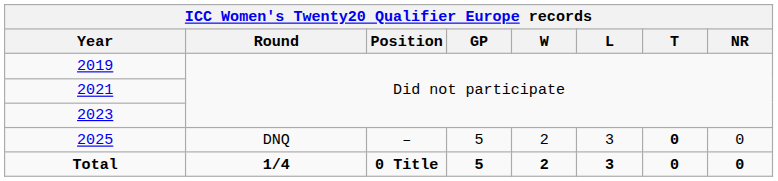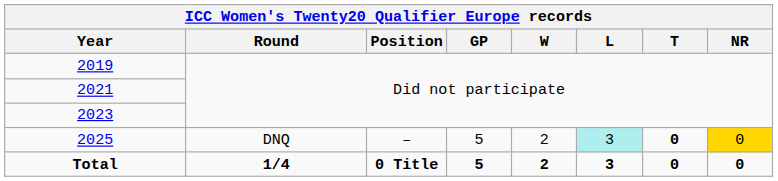(609, 140) no background -> (609, 140) paleturquoise background
(740, 140) no background -> (740, 140) gold background
